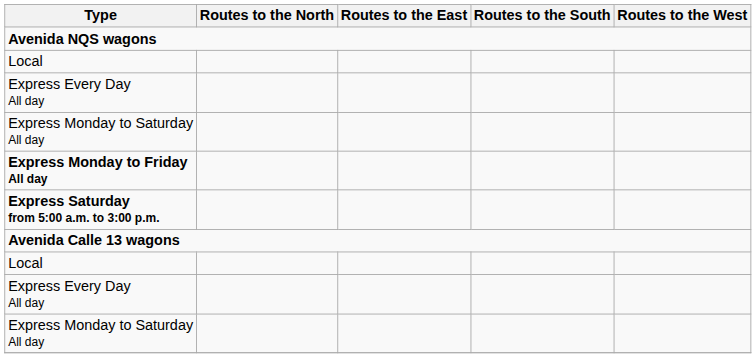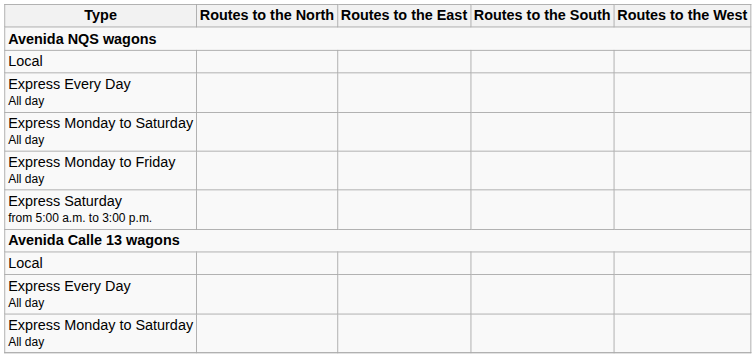(98, 170) bold -> (92, 170) normal
(84, 209) bold -> (80, 209) normal
